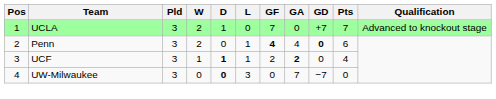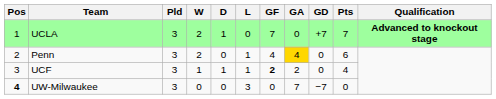(424, 28) normal -> (424, 33) bold
(272, 43) bold -> (272, 54) normal
(297, 43) no background -> (297, 54) gold background
(321, 43) bold -> (321, 54) normal
(223, 59) bold -> (223, 70) normal
(272, 59) normal -> (272, 70) bold
(297, 59) bold -> (297, 70) normal
(17, 75) normal -> (17, 86) bold
(223, 75) bold -> (223, 86) normal
